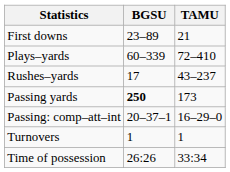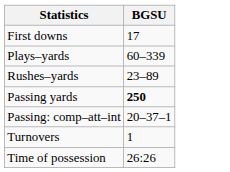- column: (200, 15)
(143, 35) 23–89 -> (133, 35) 17
(133, 76) 17 -> (143, 76) 23–89
